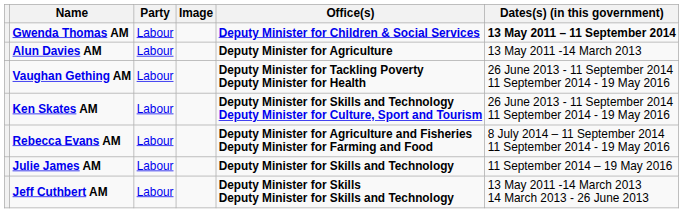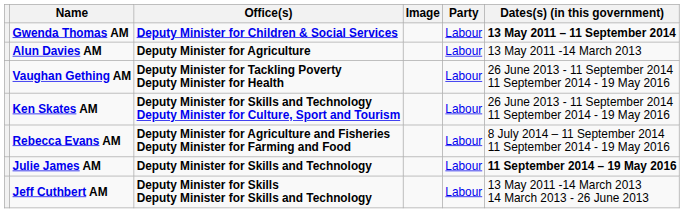columns swapped: (155, 13) <-> (350, 13)
(580, 166) normal -> (582, 166) bold
